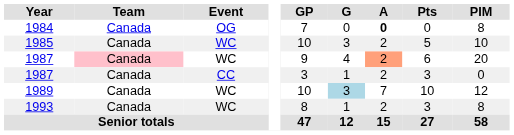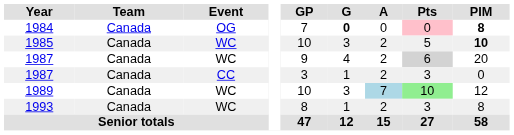(346, 27) normal -> (346, 27) bold
(384, 27) bold -> (384, 27) normal
(427, 27) no background -> (427, 27) pink background
(481, 27) normal -> (481, 27) bold
(481, 43) normal -> (481, 43) bold
(129, 59) pink background -> (129, 59) no background
(384, 59) lightsalmon background -> (384, 59) no background
(427, 59) no background -> (427, 59) lightgrey background
(346, 91) lightblue background -> (346, 91) no background
(384, 91) no background -> (384, 91) lightblue background
(427, 91) no background -> (427, 91) lightgreen background
